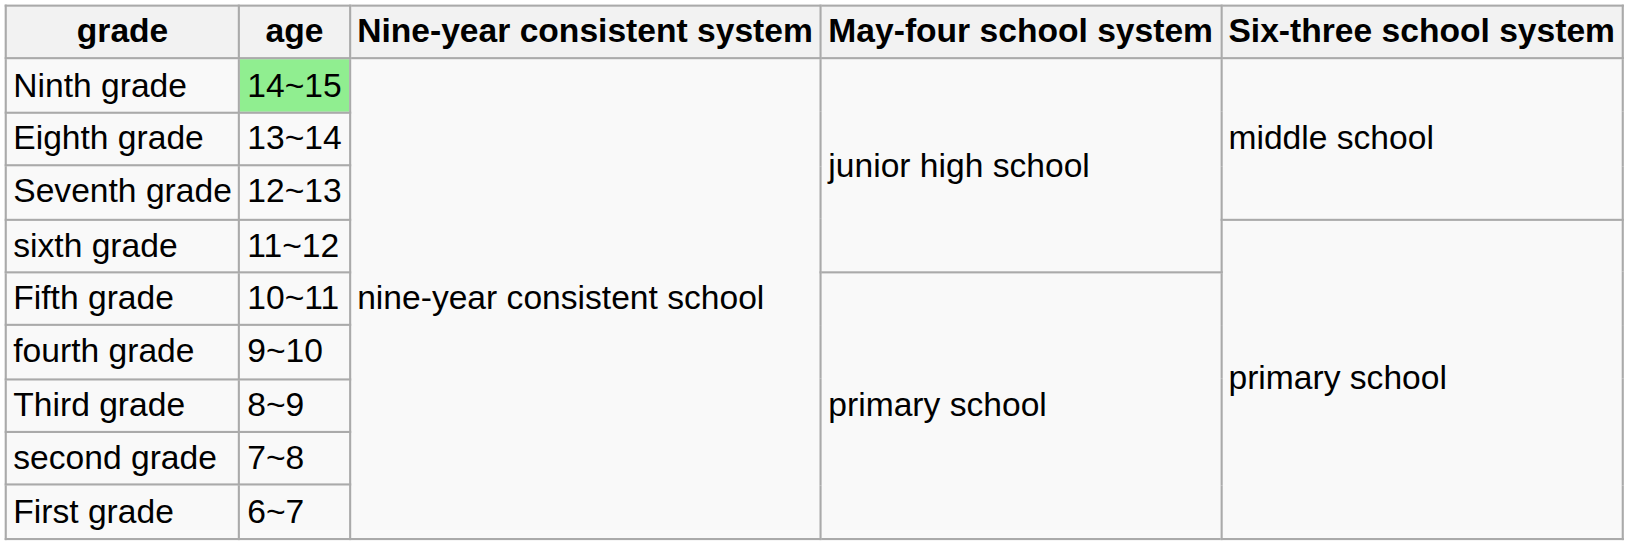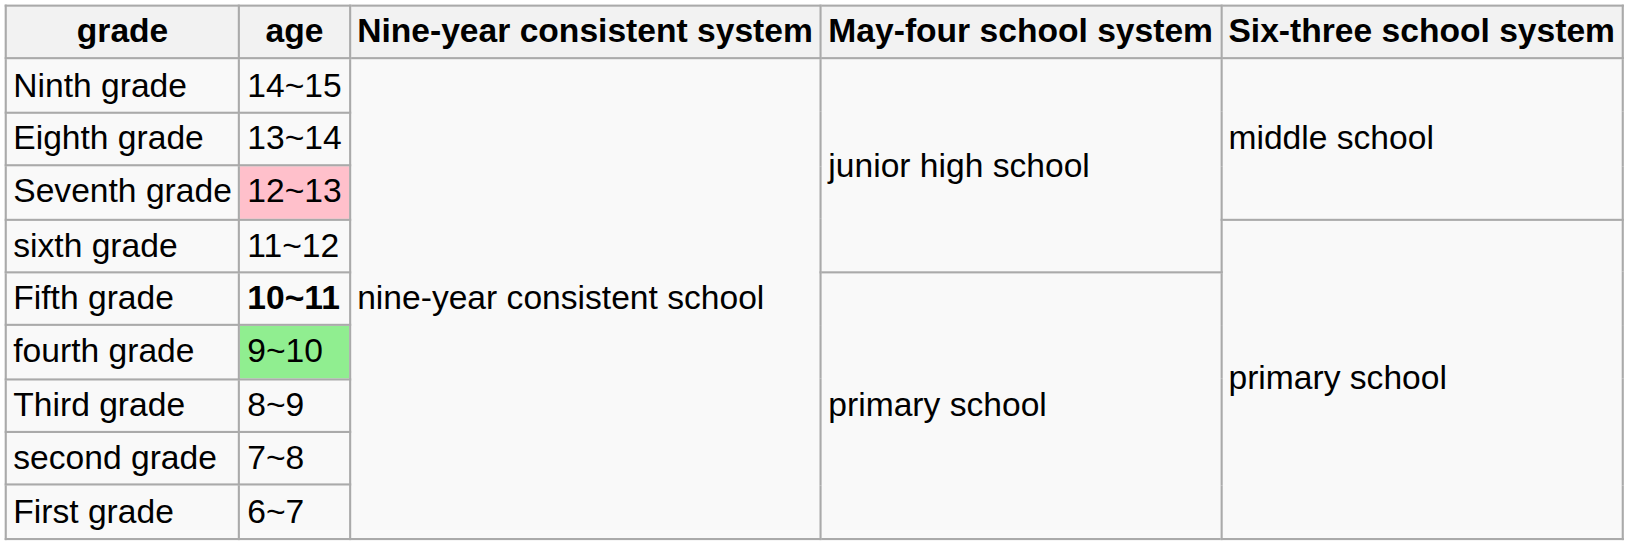(294, 85) lightgreen background -> (294, 85) no background
(294, 191) no background -> (294, 191) pink background
(293, 298) normal -> (294, 298) bold
(285, 351) no background -> (285, 351) lightgreen background
